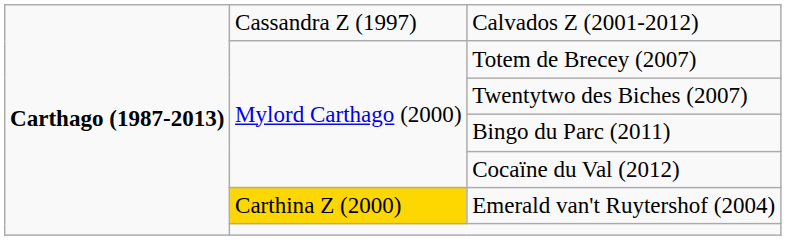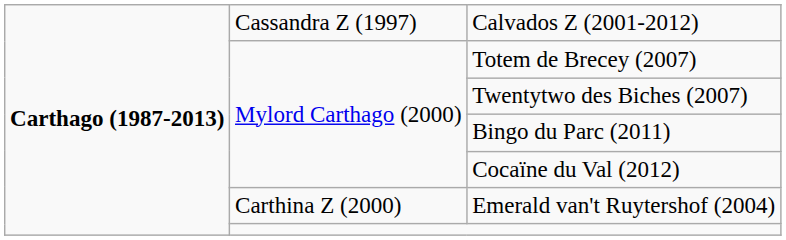(318, 205) gold background -> (318, 205) no background
